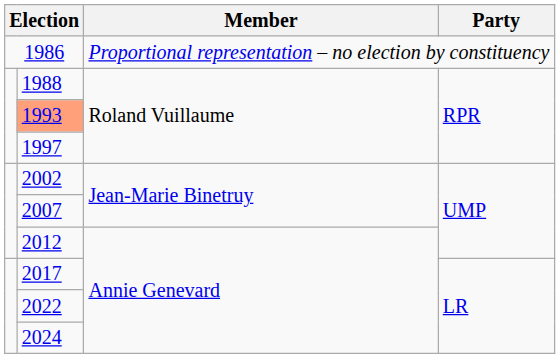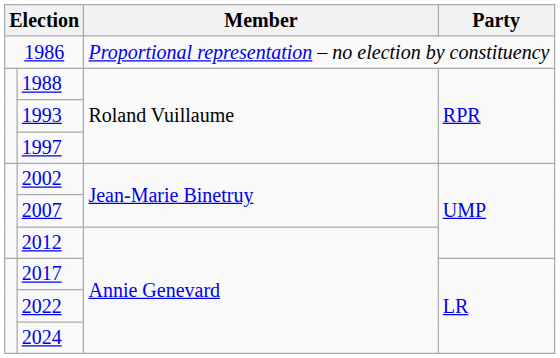(42, 115) lightsalmon background -> (42, 115) no background
